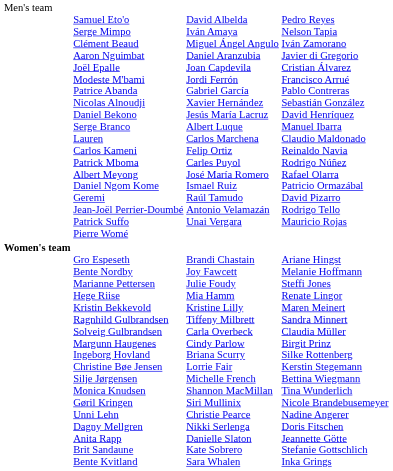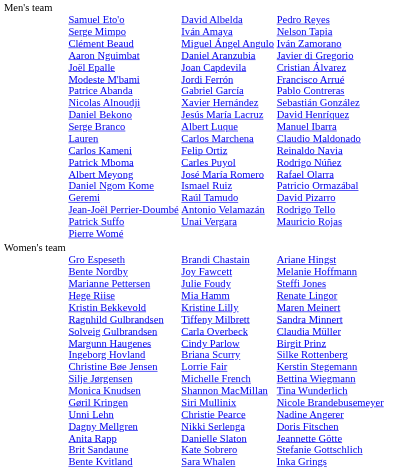(37, 248) bold -> (35, 248) normal
